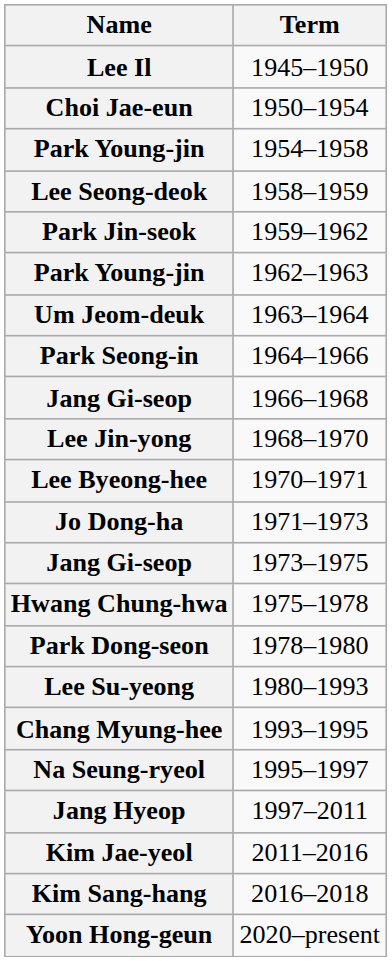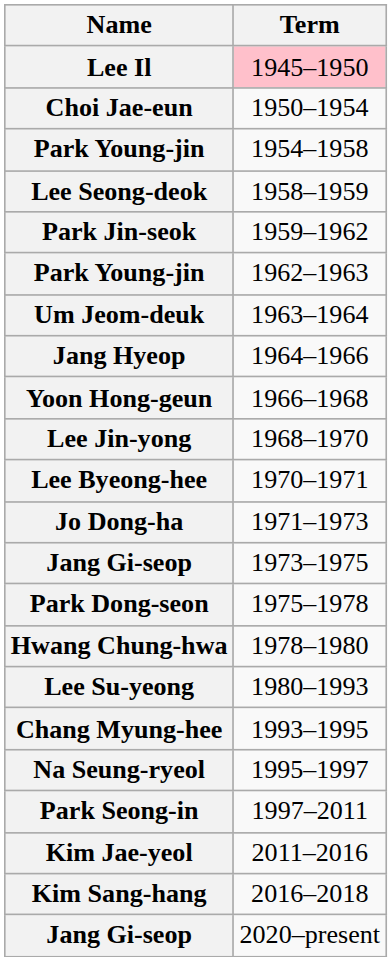(310, 66) no background -> (310, 66) pink background
(119, 356) Park Seong-in -> (119, 356) Jang Hyeop
(119, 397) Jang Gi-seop -> (119, 397) Yoon Hong-geun
(119, 604) Hwang Chung-hwa -> (119, 604) Park Dong-seon
(119, 645) Park Dong-seon -> (119, 645) Hwang Chung-hwa
(119, 811) Jang Hyeop -> (119, 811) Park Seong-in
(119, 935) Yoon Hong-geun -> (119, 935) Jang Gi-seop
